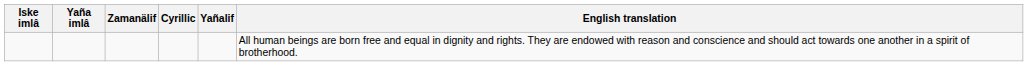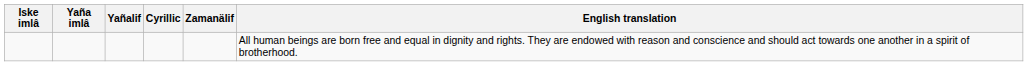columns swapped: (217, 18) <-> (132, 18)
